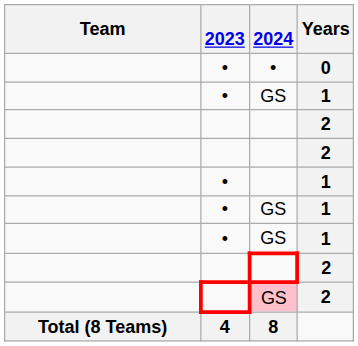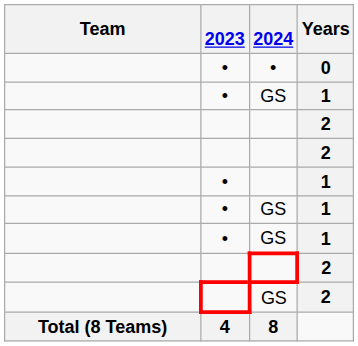(274, 298) pink background -> (274, 298) no background
